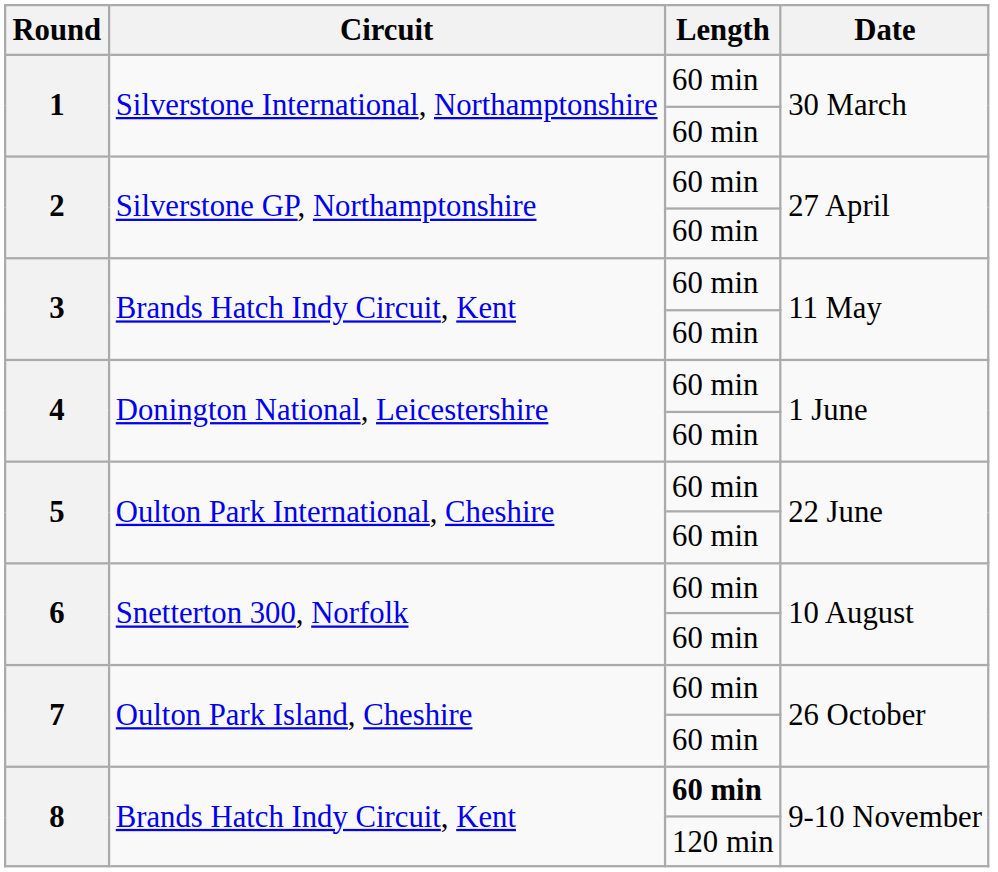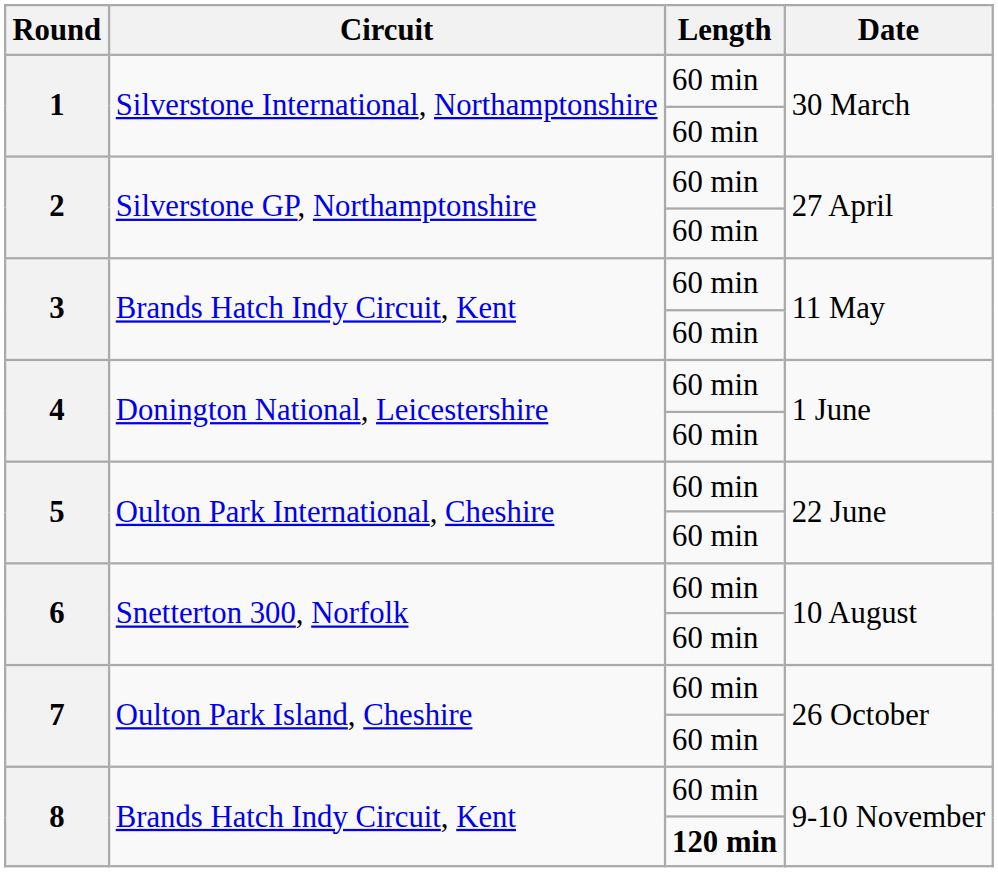(717, 790) bold -> (715, 790) normal
(723, 840) normal -> (725, 840) bold
